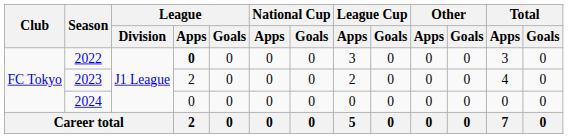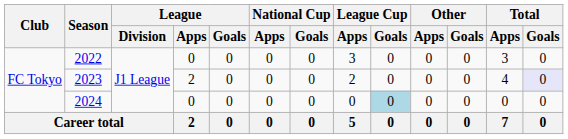(191, 58) bold -> (191, 58) normal
(543, 79) no background -> (543, 79) lavender background
(391, 101) no background -> (391, 101) lightblue background
